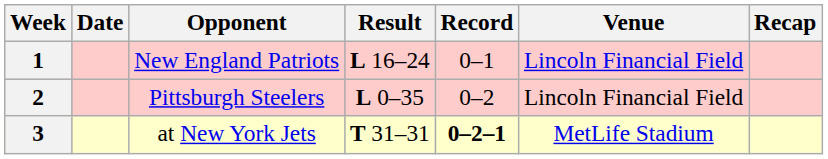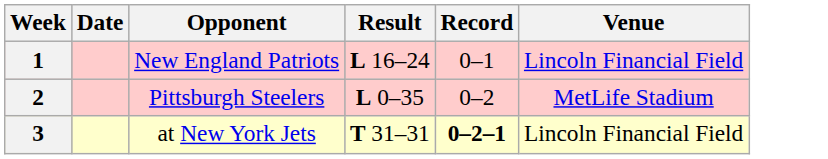- column: (785, 23)
(634, 97) Lincoln Financial Field -> (634, 97) MetLife Stadium
(634, 134) MetLife Stadium -> (634, 134) Lincoln Financial Field
